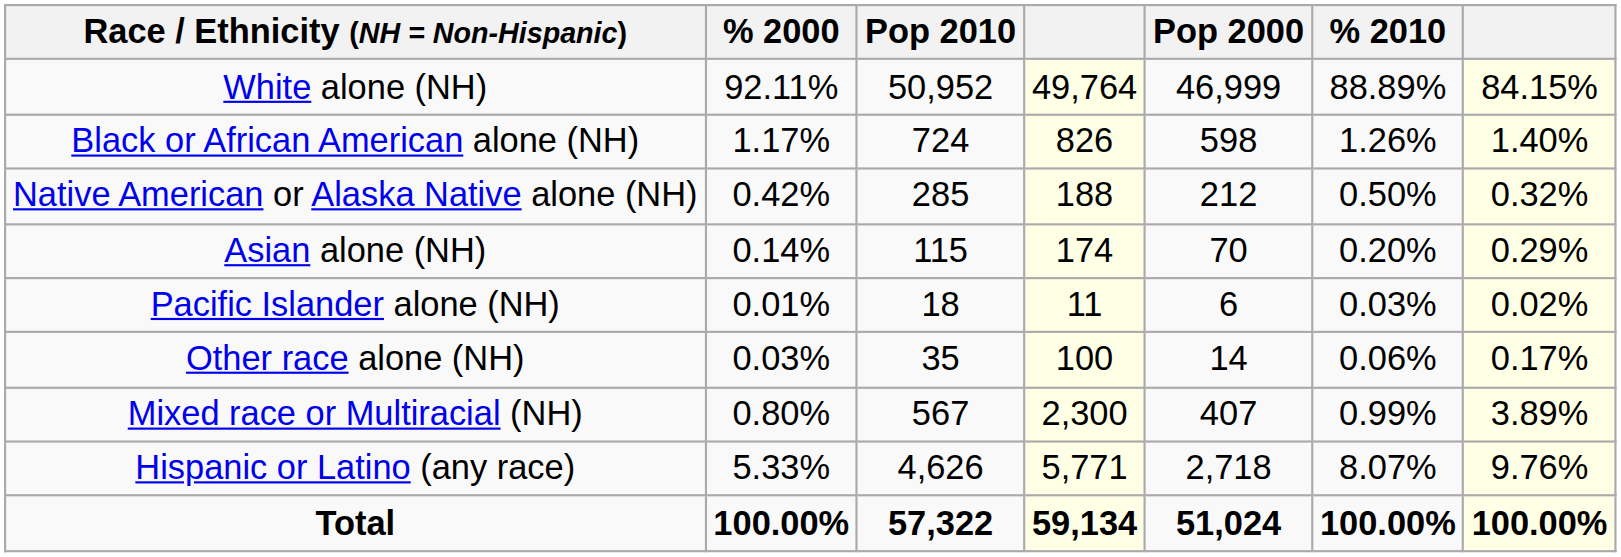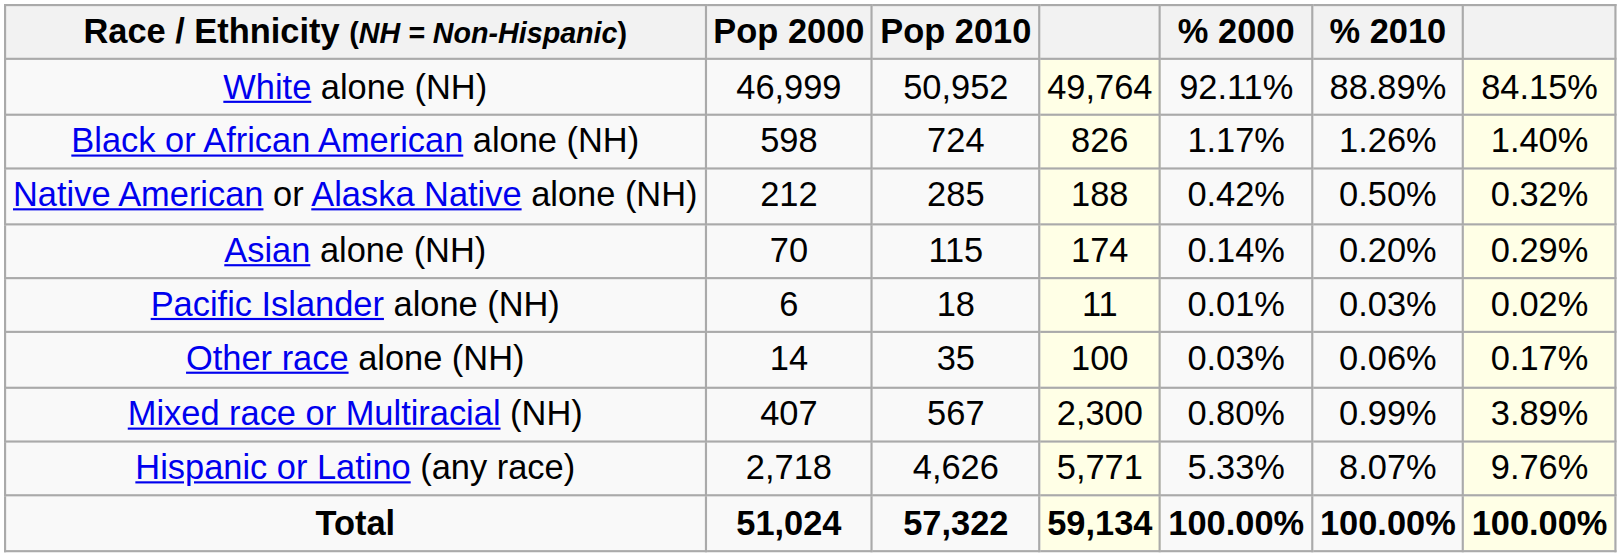columns swapped: (1229, 31) <-> (781, 31)
